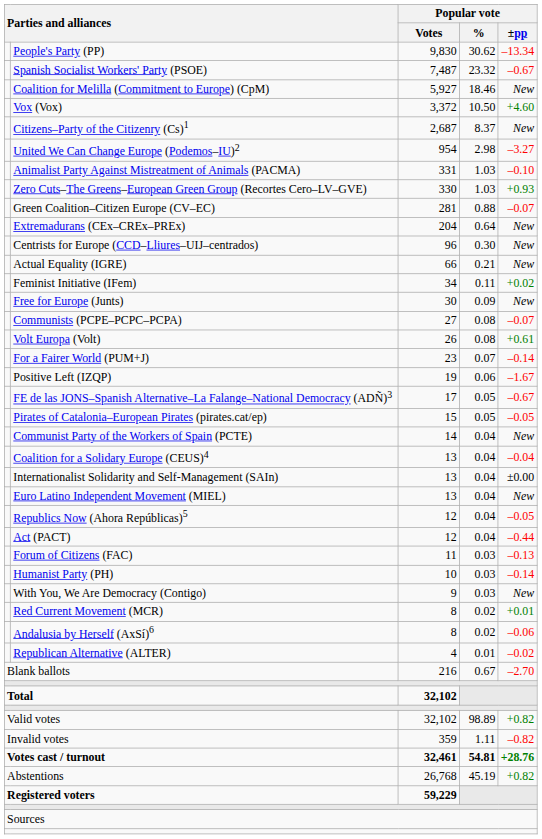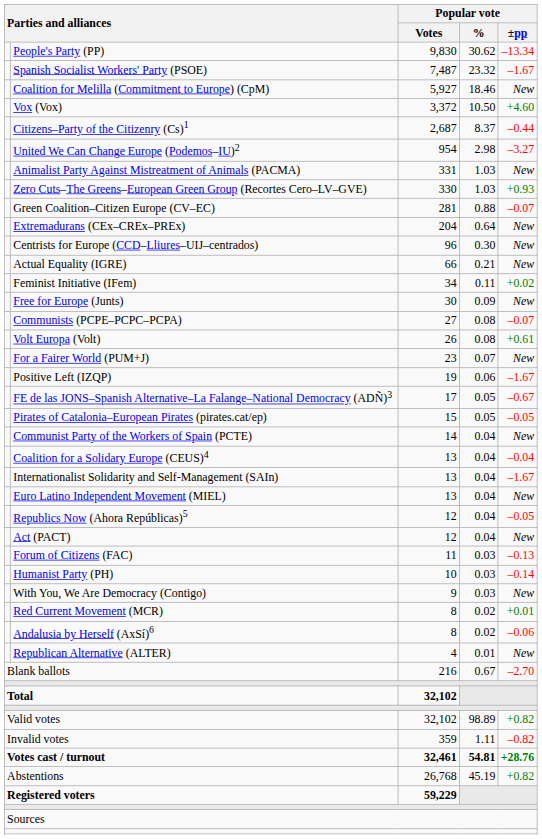(521, 70) –0.67 -> (521, 70) –1.67
(524, 128) New -> (521, 128) –0.44
(521, 170) –0.10 -> (524, 170) New
(521, 358) –0.14 -> (524, 358) New
(521, 477) ±0.00 -> (521, 477) –1.67
(521, 536) –0.44 -> (524, 536) New
(521, 652) –0.02 -> (524, 652) New
